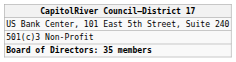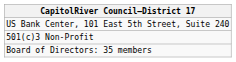(79, 50) bold -> (79, 50) normal
